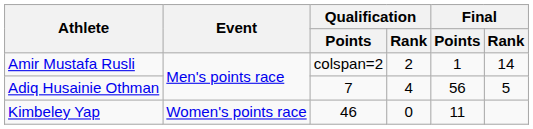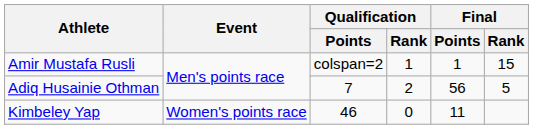(409, 65) 2 -> (409, 65) 1
(506, 65) 14 -> (506, 65) 15
(409, 89) 4 -> (409, 89) 2
